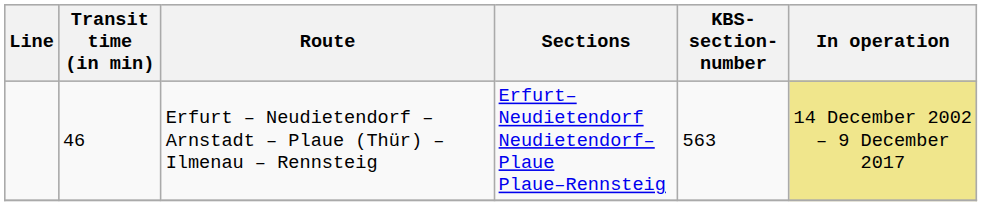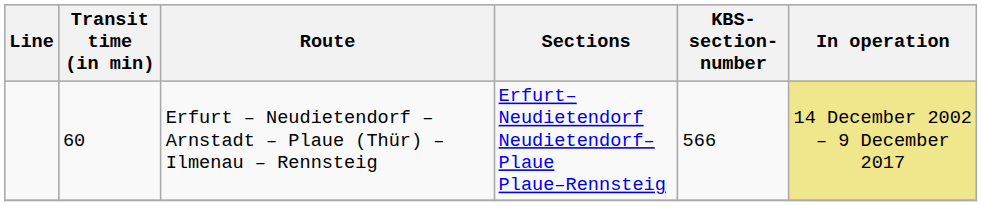(74, 140) 46 -> (74, 140) 60
(699, 140) 563 -> (699, 140) 566
